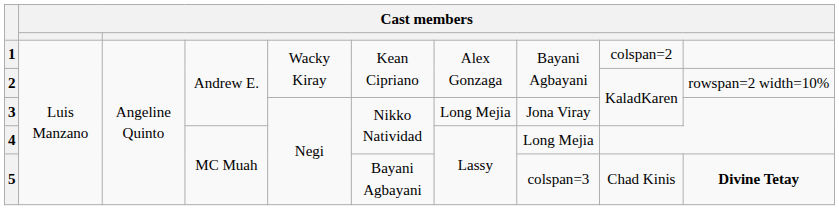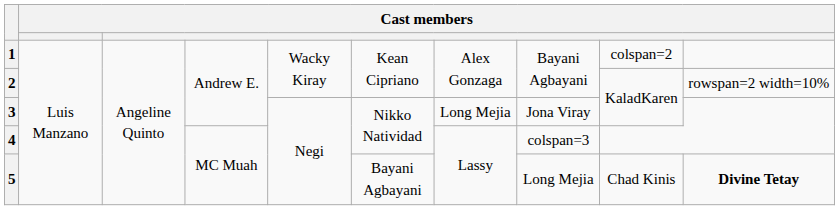(558, 140) Long Mejia -> (558, 140) colspan=3
(558, 179) colspan=3 -> (558, 179) Long Mejia
